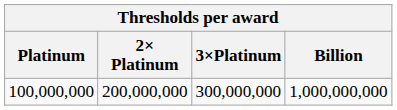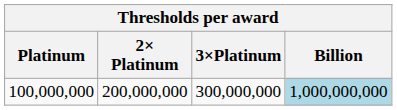(338, 91) no background -> (338, 91) lightblue background
